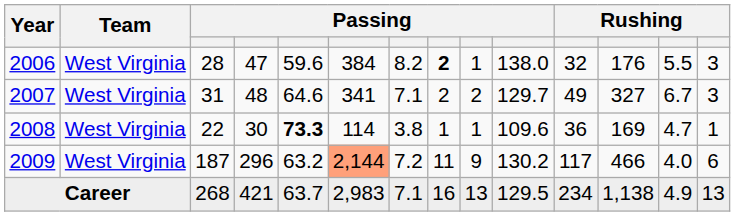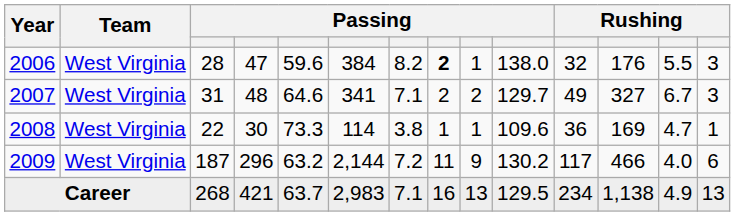(303, 128) bold -> (303, 128) normal
(359, 161) lightsalmon background -> (359, 161) no background
